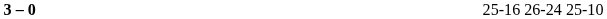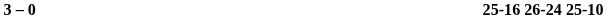(543, 10) normal -> (543, 10) bold
